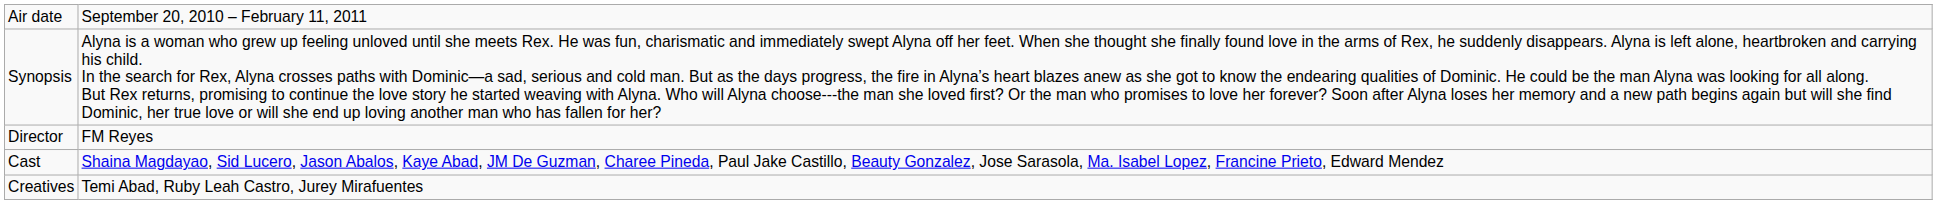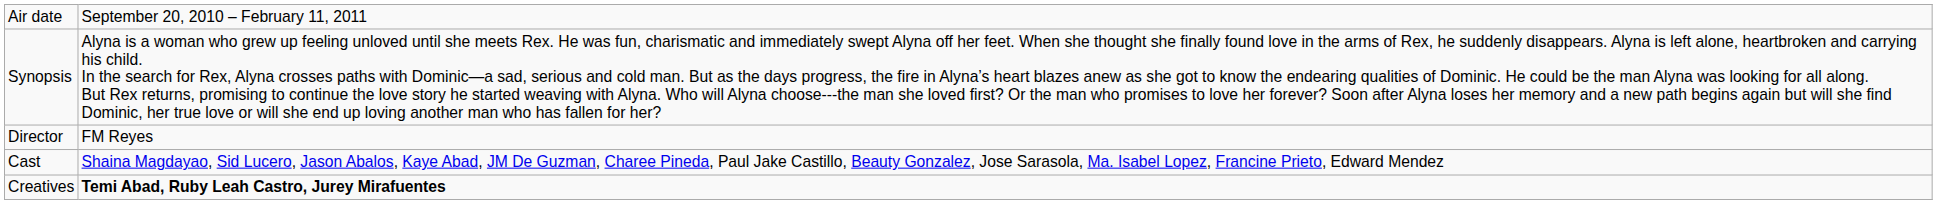(252, 186) normal -> (264, 186) bold
